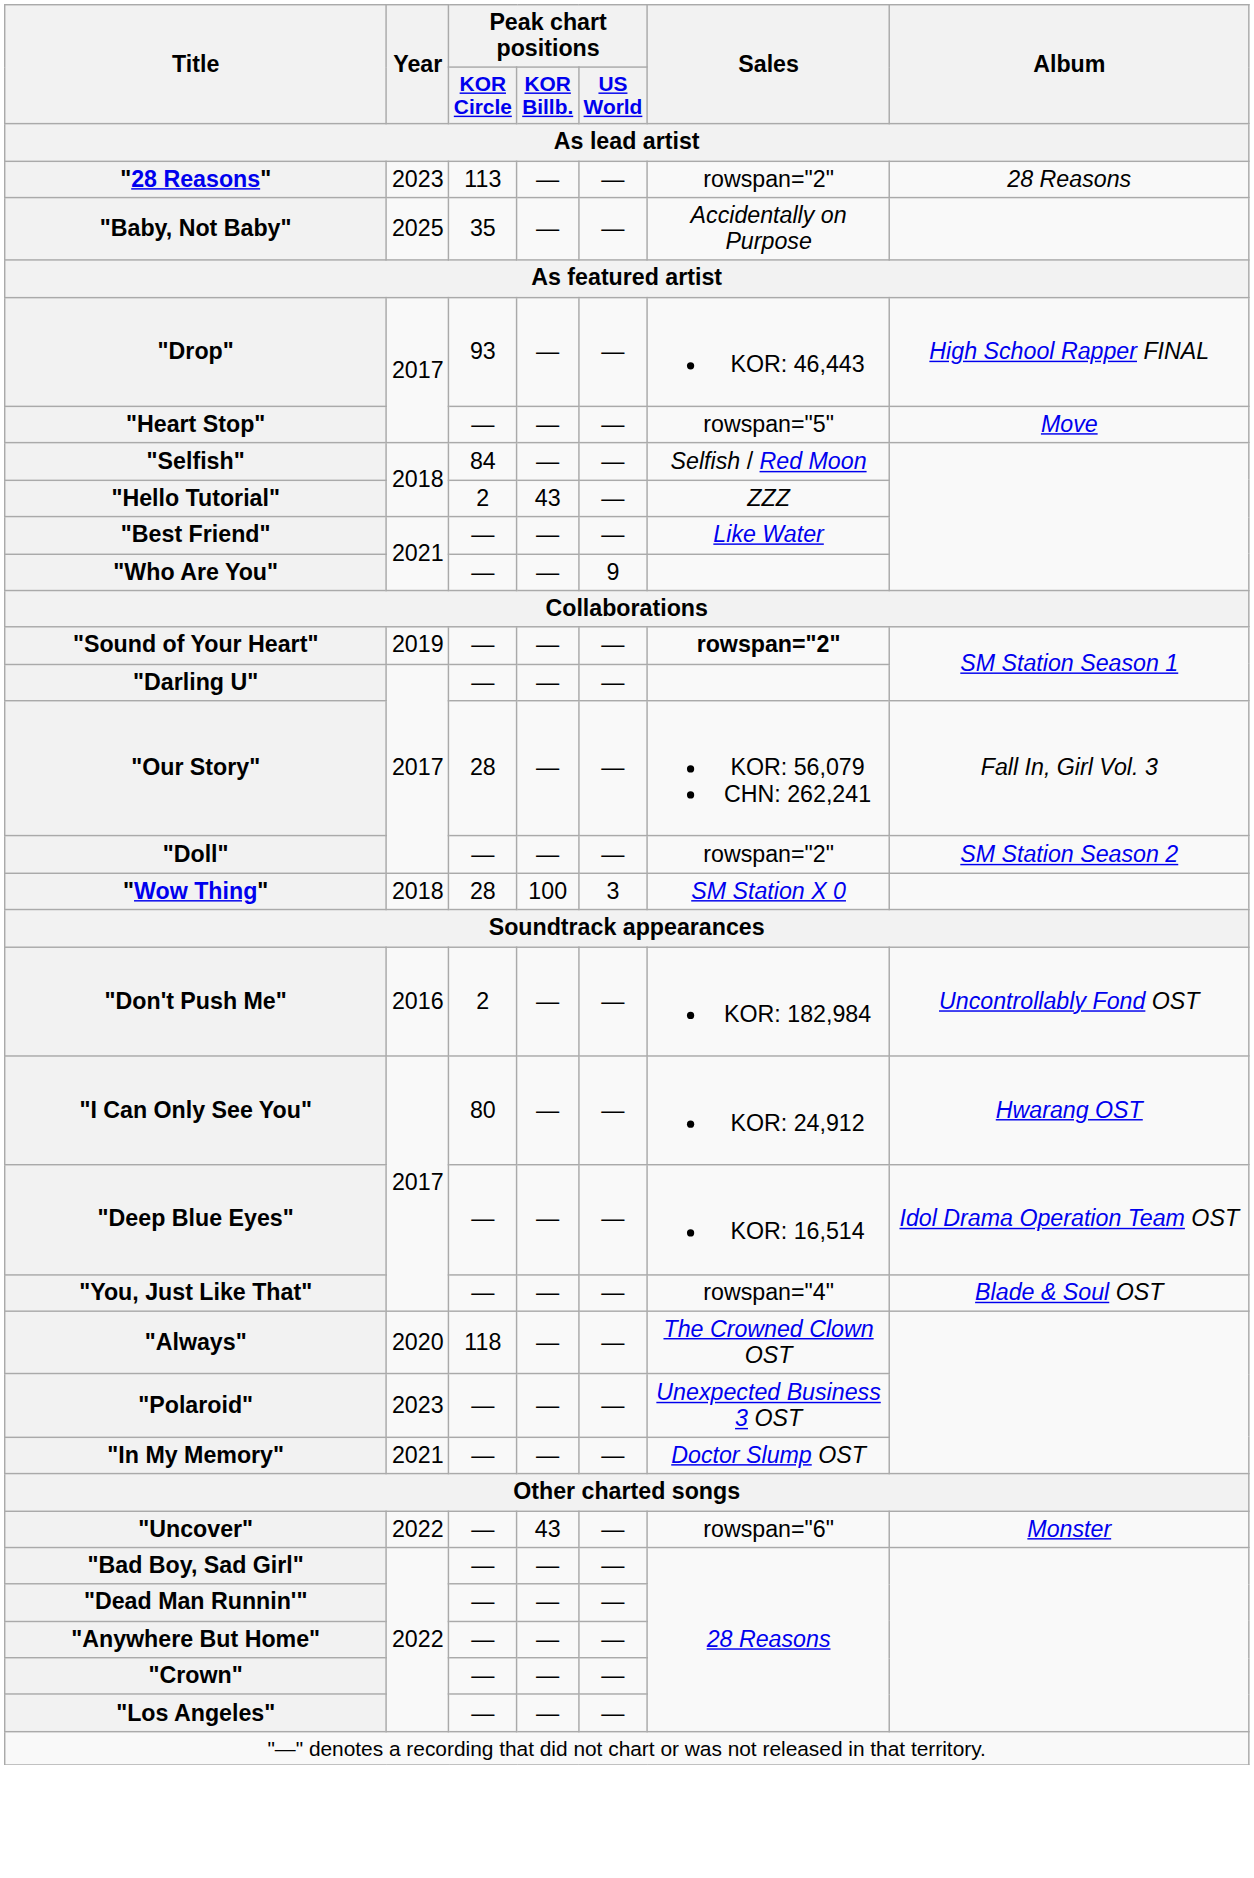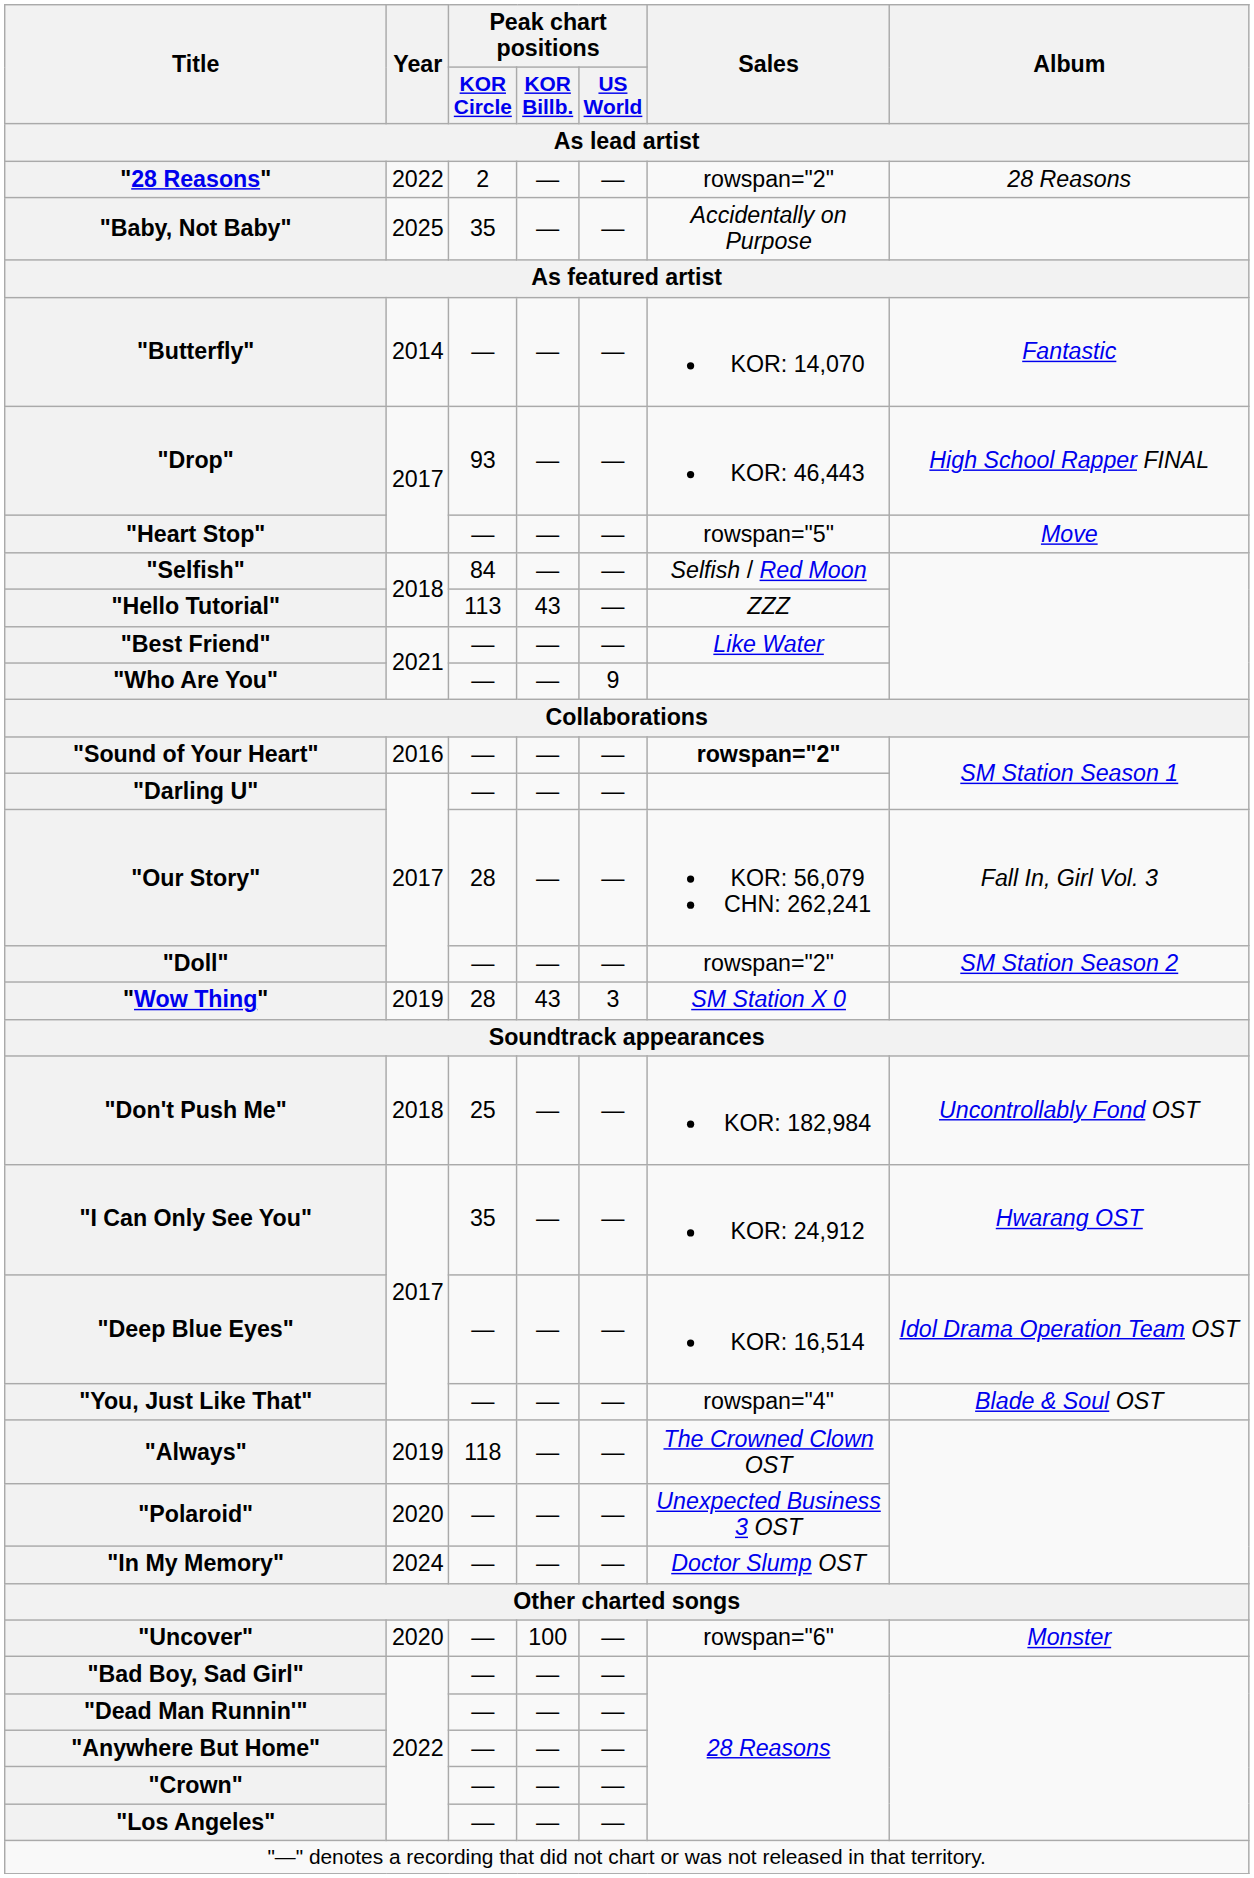(418, 178) 2023 -> (418, 178) 2022
(483, 178) 113 -> (483, 178) 2
+ row: (196, 351)
(483, 498) 2 -> (483, 607) 113
(418, 645) 2019 -> (418, 754) 2016
(418, 891) 2018 -> (418, 1000) 2019
(548, 891) 100 -> (548, 1000) 43
(418, 1000) 2016 -> (418, 1110) 2018
(483, 1000) 2 -> (483, 1110) 25
(483, 1110) 80 -> (483, 1219) 35
(418, 1342) 2020 -> (418, 1451) 2019
(418, 1405) 2023 -> (418, 1514) 2020
(418, 1455) 2021 -> (418, 1564) 2024
(418, 1528) 2022 -> (418, 1638) 2020
(548, 1528) 43 -> (548, 1638) 100
